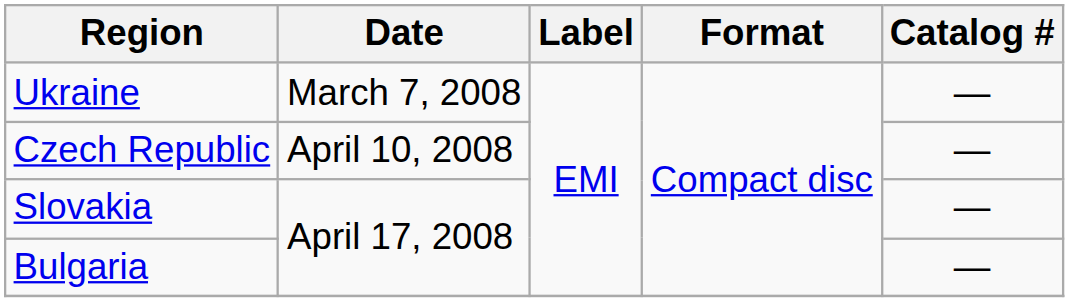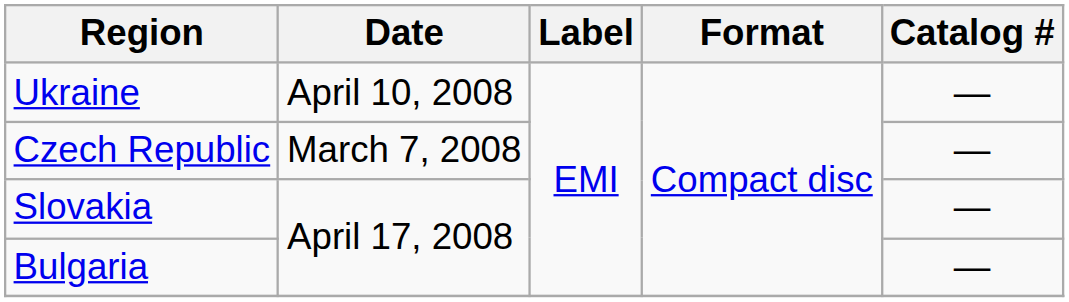(404, 91) March 7, 2008 -> (400, 91) April 10, 2008
(400, 149) April 10, 2008 -> (404, 149) March 7, 2008
